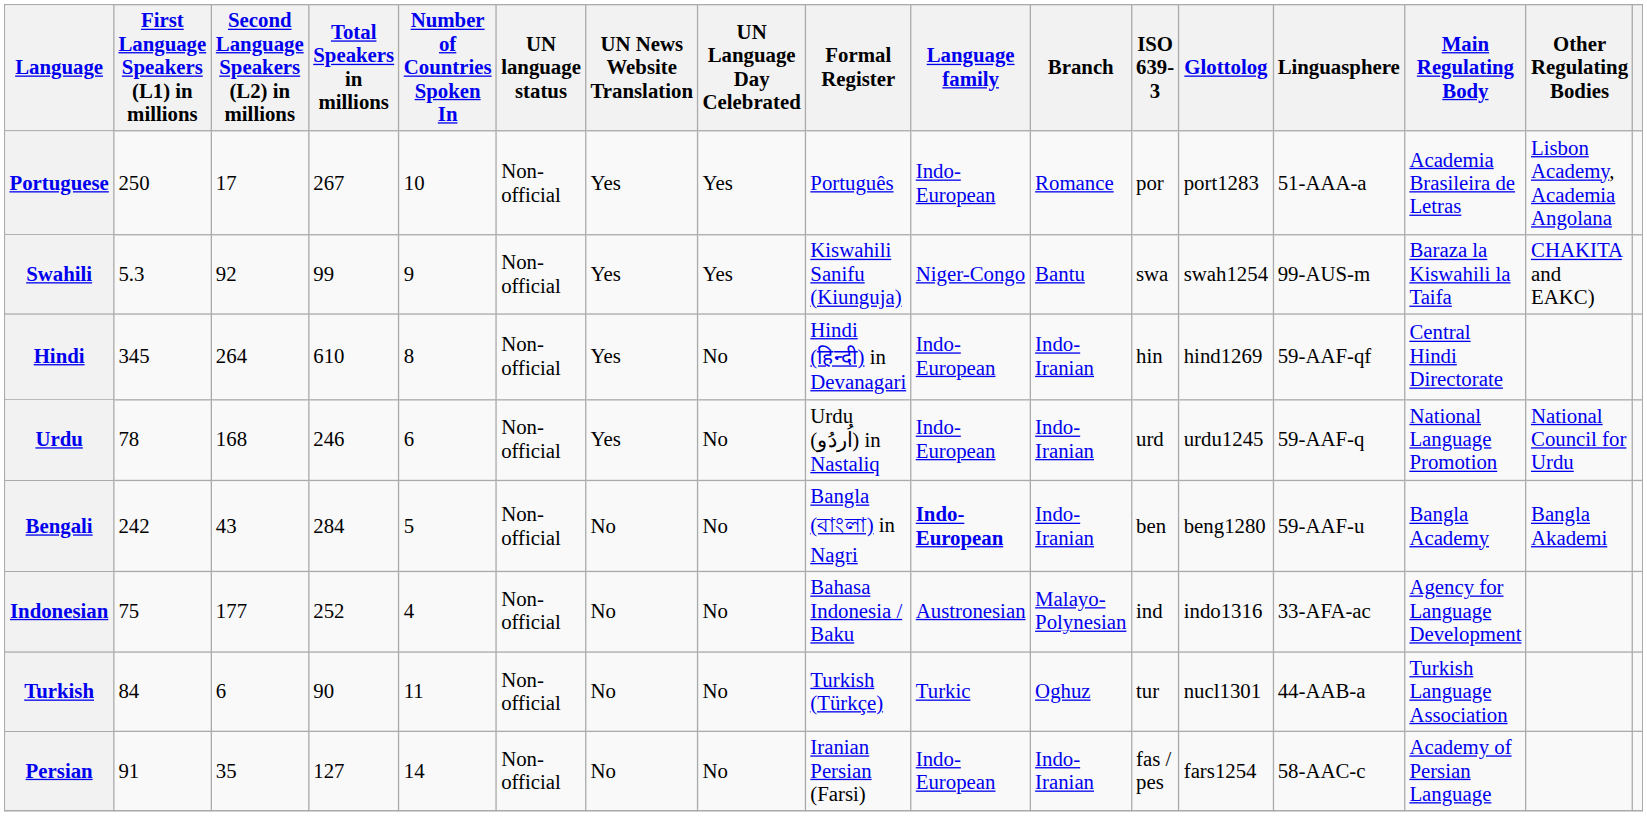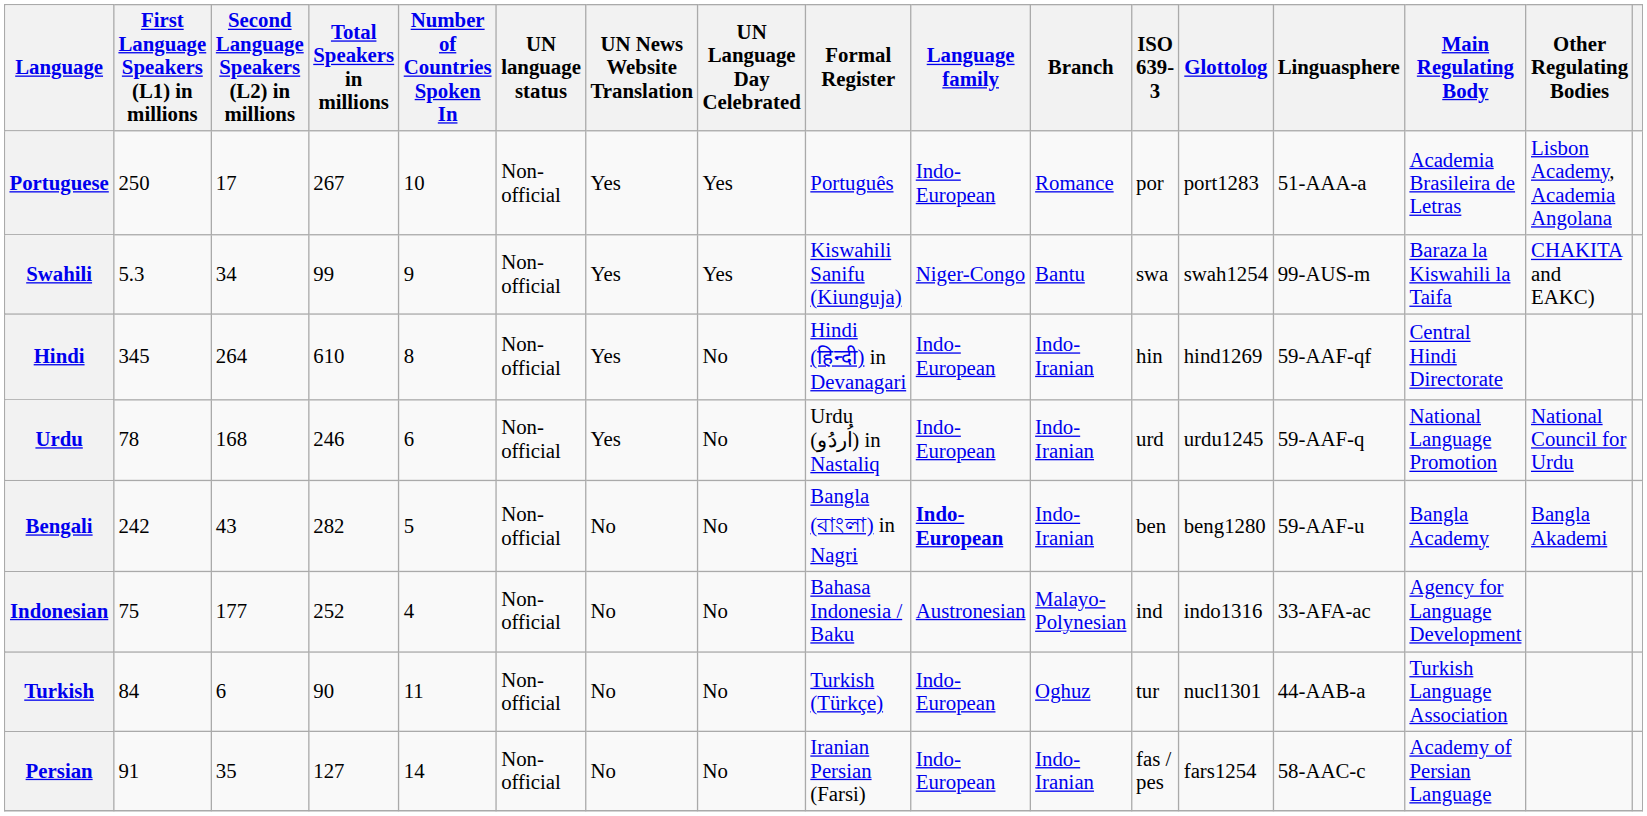(226, 274) 92 -> (226, 274) 34
(329, 525) 284 -> (329, 525) 282
(943, 691) Turkic -> (956, 691) Indo-European
